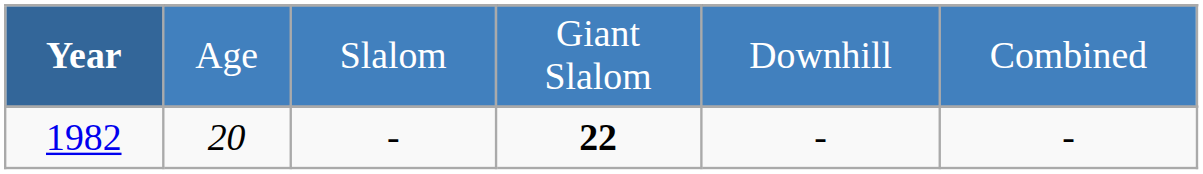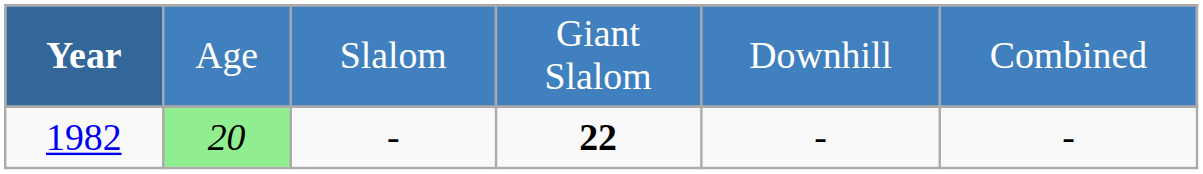(227, 136) no background -> (227, 136) lightgreen background
